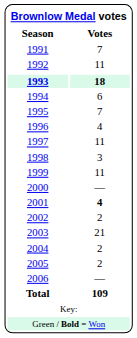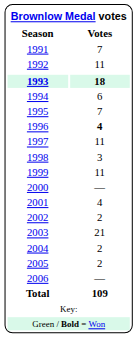(100, 127) normal -> (100, 127) bold
(100, 203) bold -> (100, 203) normal
